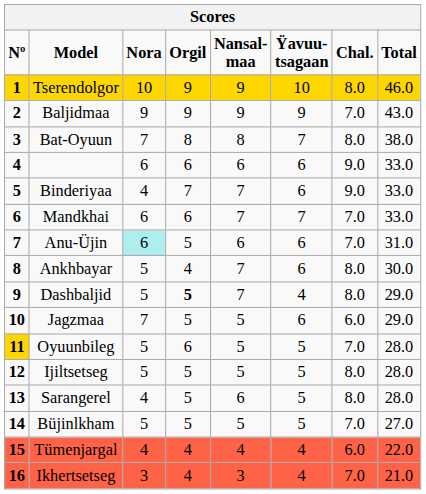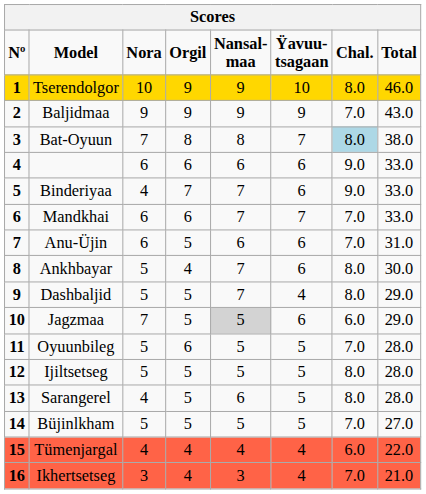(355, 139) no background -> (355, 139) lightblue background
(144, 242) paleturquoise background -> (144, 242) no background
(188, 294) bold -> (188, 294) normal
(241, 320) no background -> (241, 320) lightgrey background
(17, 346) gold background -> (17, 346) no background
